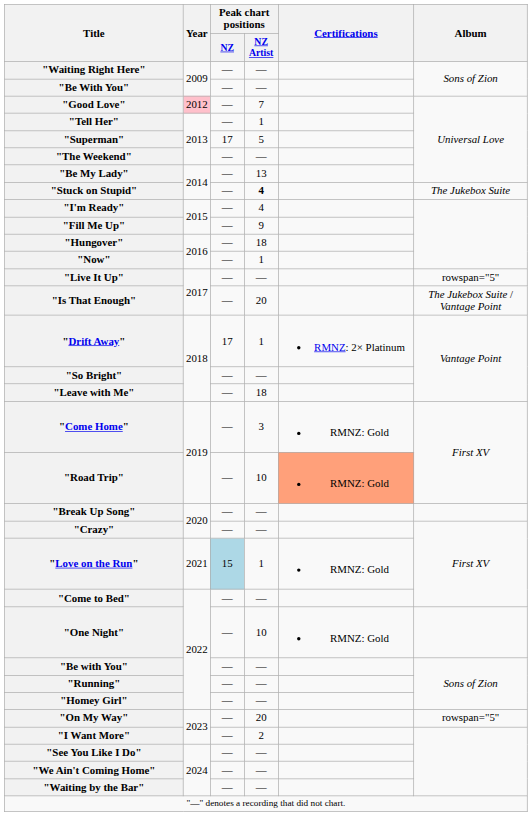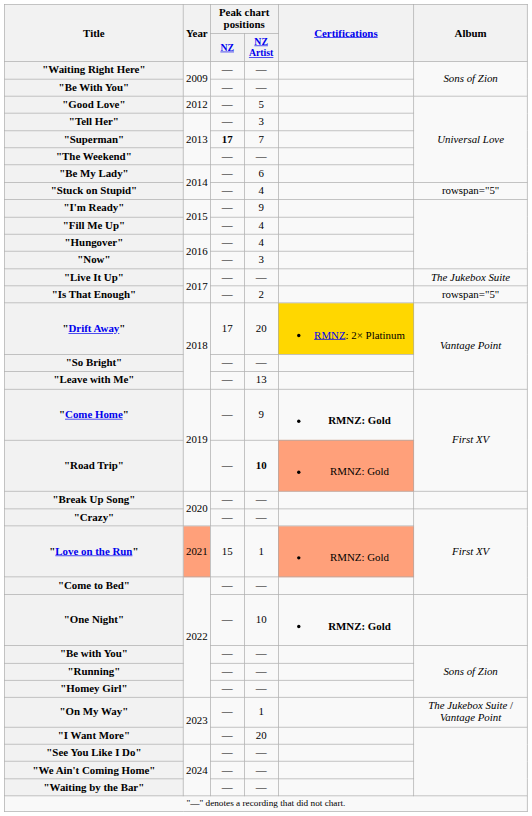(197, 104) pink background -> (197, 104) no background
(261, 104) 7 -> (261, 104) 5
(261, 122) 1 -> (261, 122) 3
(227, 139) normal -> (227, 139) bold
(261, 139) 5 -> (261, 139) 7
(261, 173) 13 -> (261, 173) 6
(261, 191) bold -> (261, 191) normal
(471, 191) The Jukebox Suite -> (471, 191) rowspan="5"
(261, 208) 4 -> (261, 208) 9
(261, 225) 9 -> (261, 225) 4
(261, 242) 18 -> (261, 242) 4
(261, 260) 1 -> (261, 260) 3
(471, 277) rowspan="5" -> (471, 277) The Jukebox Suite
(261, 300) 20 -> (261, 294) 2
(471, 300) The Jukebox Suite / Vantage Point -> (471, 294) rowspan="5"
(261, 341) 1 -> (261, 328) 20
(346, 347) no background -> (346, 335) gold background
(261, 392) 18 -> (261, 380) 13
(261, 426) 3 -> (261, 414) 9
(346, 433) normal -> (346, 421) bold
(261, 478) normal -> (261, 465) bold
(197, 563) no background -> (197, 551) lightsalmon background
(227, 563) lightblue background -> (227, 551) no background
(346, 570) no background -> (346, 558) lightsalmon background
(346, 638) normal -> (346, 626) bold
(261, 718) 20 -> (261, 712) 1
(471, 718) rowspan="5" -> (471, 712) The Jukebox Suite / Vantage Point
(261, 735) 2 -> (261, 735) 20
